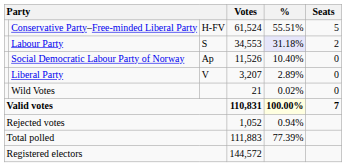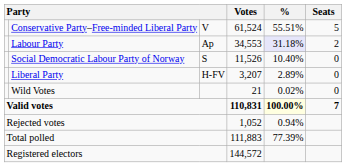(213, 28) H-FV -> (205, 28) V
(204, 43) S -> (208, 43) Ap
(208, 59) Ap -> (204, 59) S
(205, 75) V -> (213, 75) H-FV
